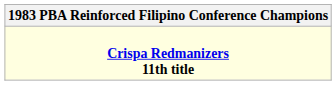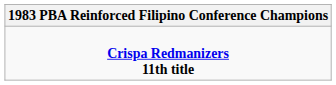(168, 61) lightyellow background -> (168, 61) no background
